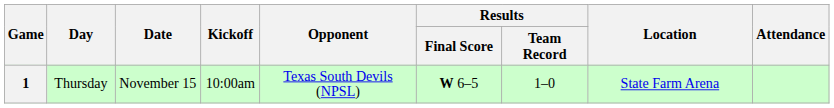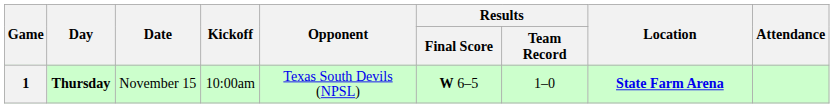(81, 84) normal -> (81, 84) bold
(670, 84) normal -> (670, 84) bold
